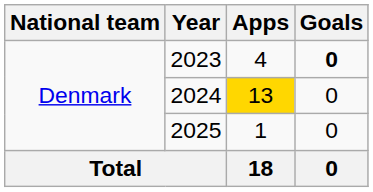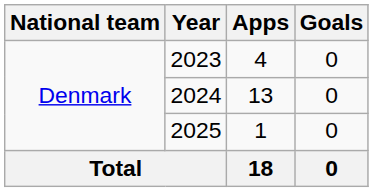(332, 58) bold -> (332, 58) normal
(261, 95) gold background -> (261, 95) no background
